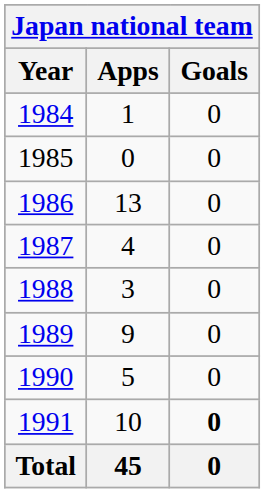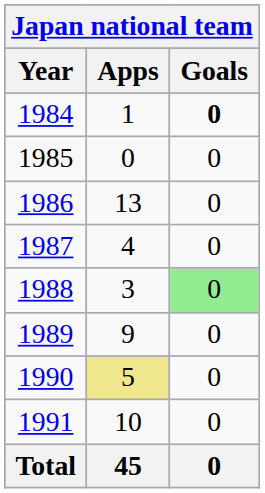(214, 114) normal -> (214, 114) bold
(214, 289) no background -> (214, 289) lightgreen background
(128, 377) no background -> (128, 377) khaki background
(214, 421) bold -> (214, 421) normal
